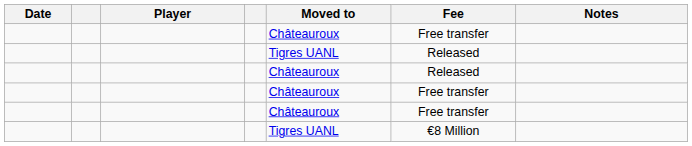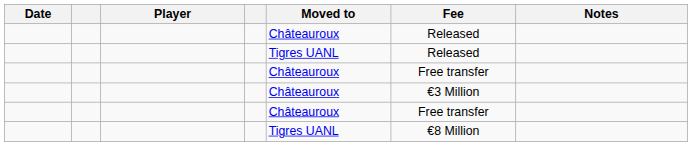(453, 33) Free transfer -> (453, 33) Released
(453, 72) Released -> (453, 72) Free transfer
(453, 92) Free transfer -> (453, 92) €3 Million
